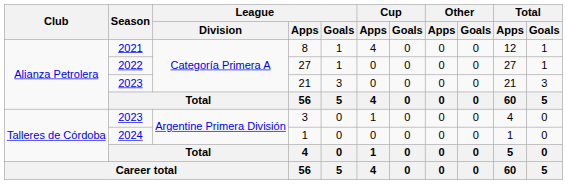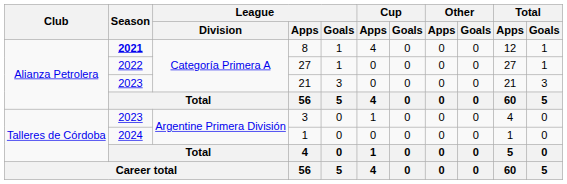(130, 48) normal -> (130, 48) bold
